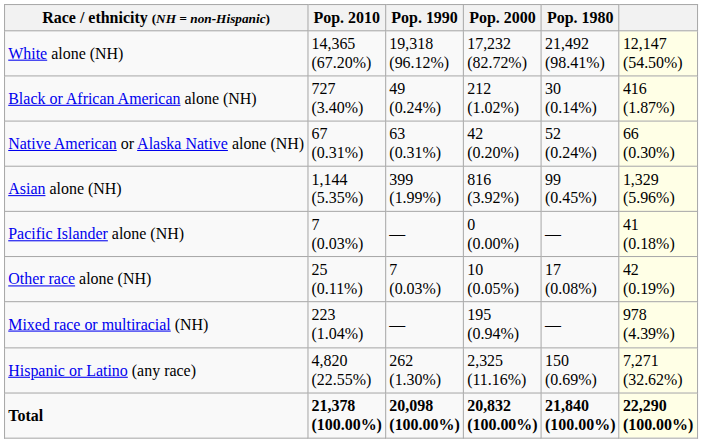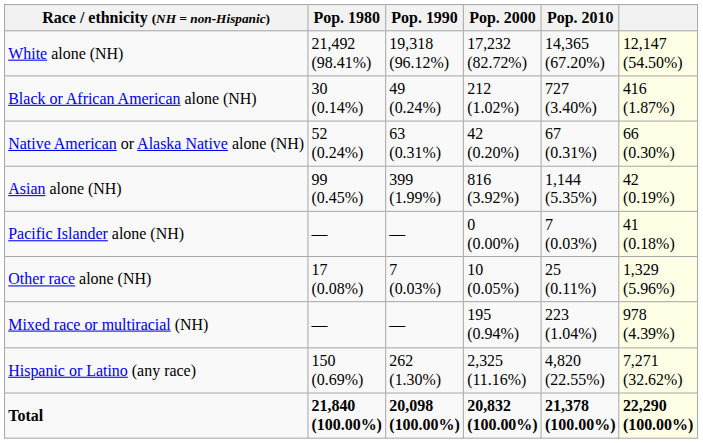columns swapped: (580, 17) <-> (347, 17)
(649, 189) 1,329 (5.96%) -> (649, 189) 42 (0.19%)
(649, 279) 42 (0.19%) -> (649, 279) 1,329 (5.96%)
